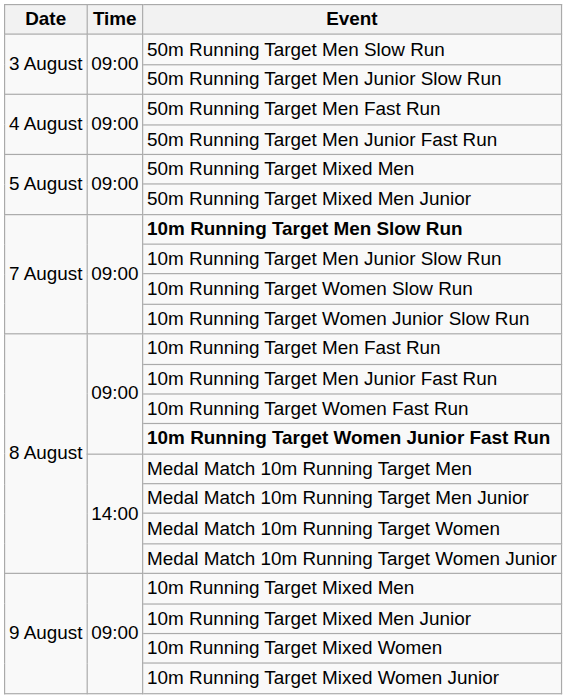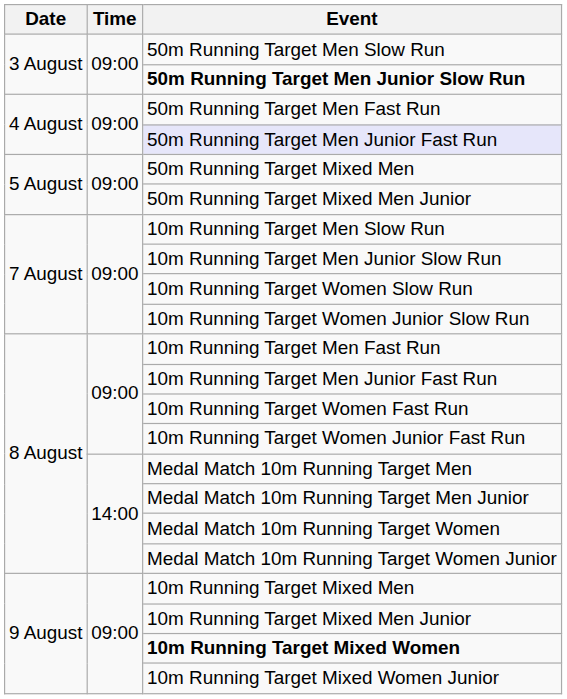(324, 79) normal -> (336, 79) bold
(322, 139) no background -> (322, 139) lavender background
(305, 229) bold -> (296, 229) normal
(349, 438) bold -> (336, 438) normal
(295, 648) normal -> (304, 648) bold
